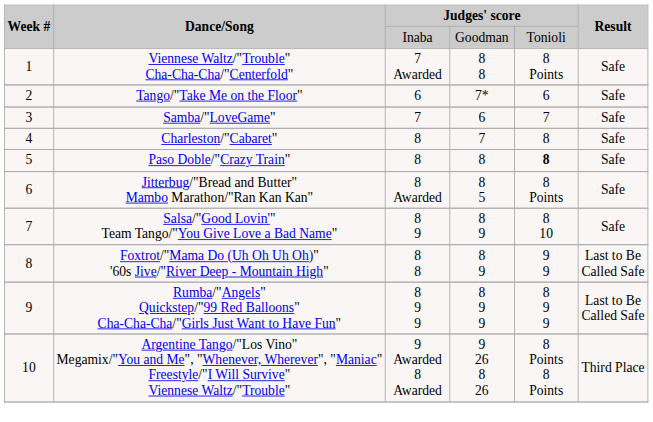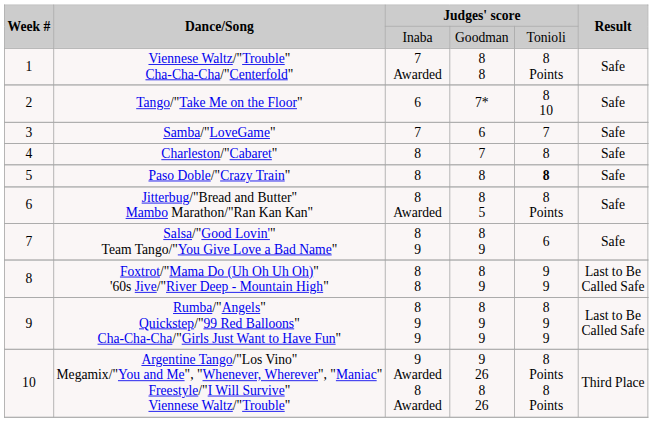(546, 95) 6 -> (546, 103) 8 10
(546, 226) 8 10 -> (546, 241) 6
